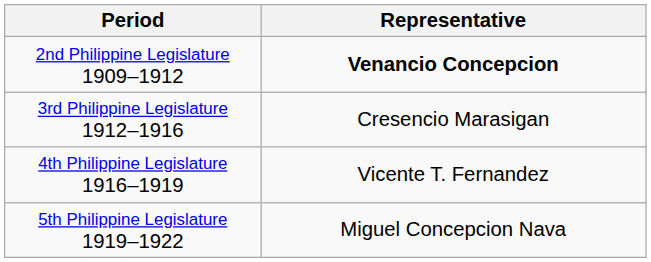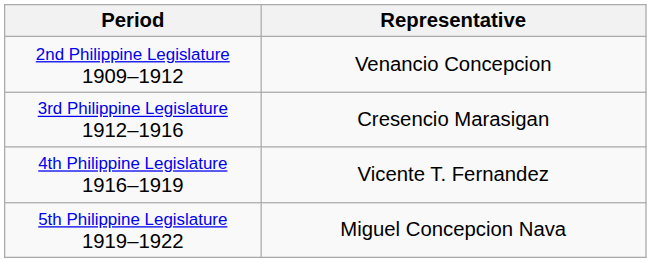(453, 64) bold -> (453, 64) normal
